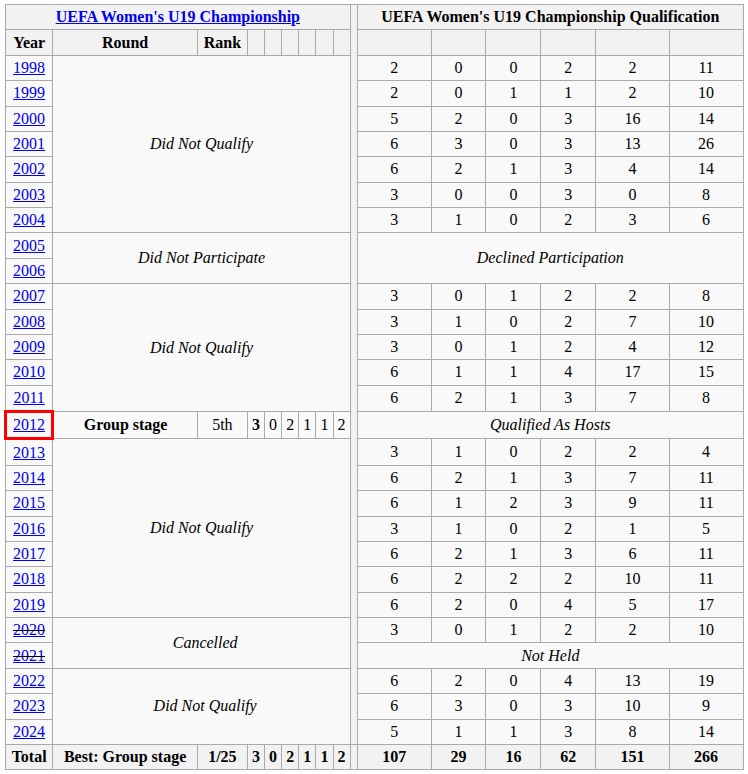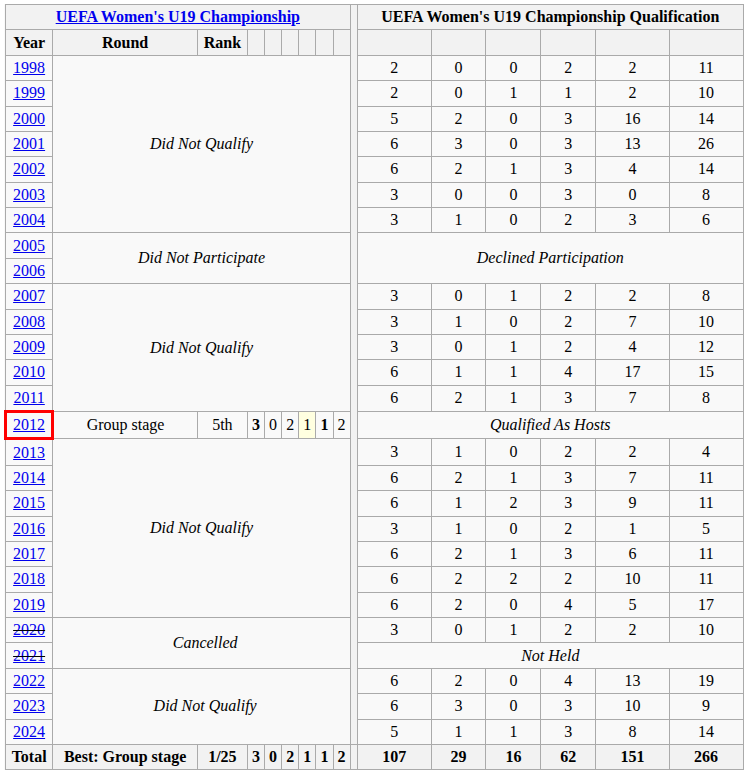(126, 425) bold -> (126, 425) normal
(307, 425) no background -> (307, 425) lightyellow background
(324, 425) normal -> (324, 425) bold
